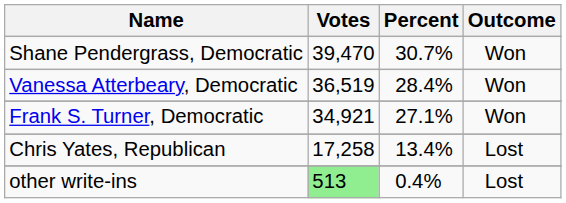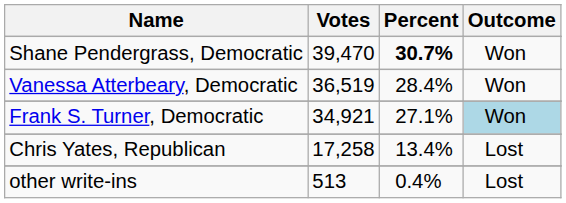(418, 52) normal -> (418, 52) bold
(497, 117) no background -> (497, 117) lightblue background
(329, 181) lightgreen background -> (329, 181) no background
